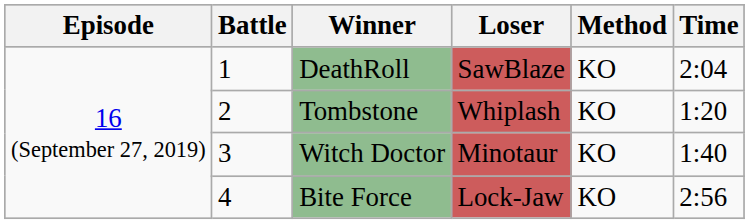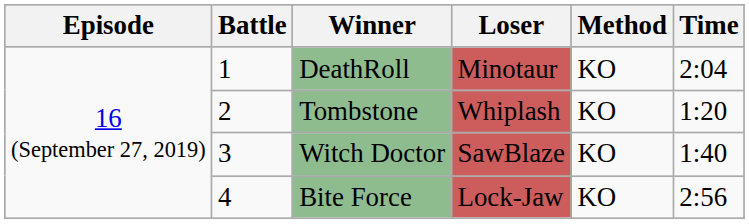(511, 68) SawBlaze -> (508, 68) Minotaur
(508, 153) Minotaur -> (511, 153) SawBlaze
